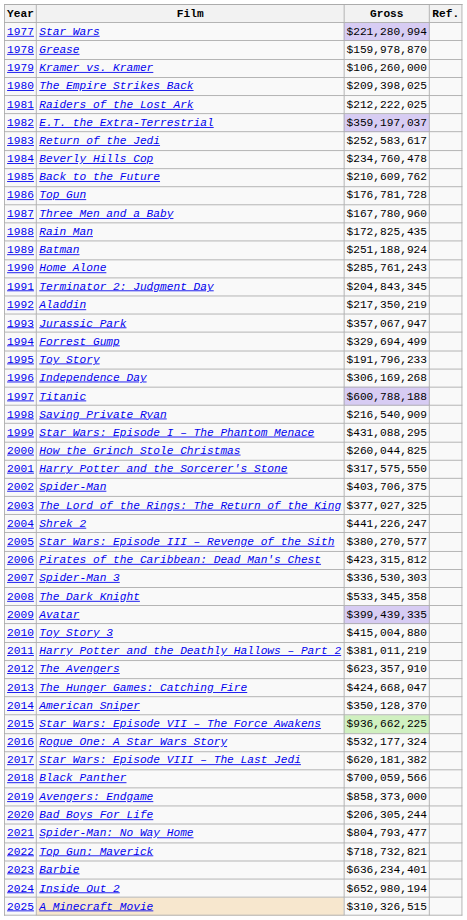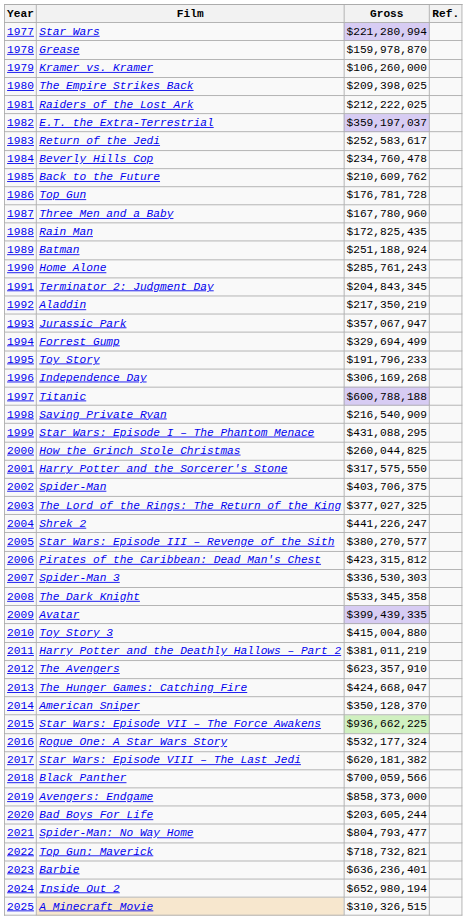(387, 815) $206,305,244 -> (387, 815) $203,605,244
(387, 870) $636,234,401 -> (387, 870) $636,236,401
